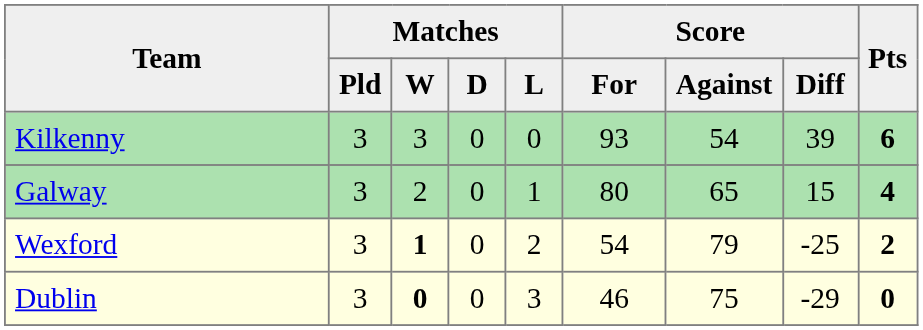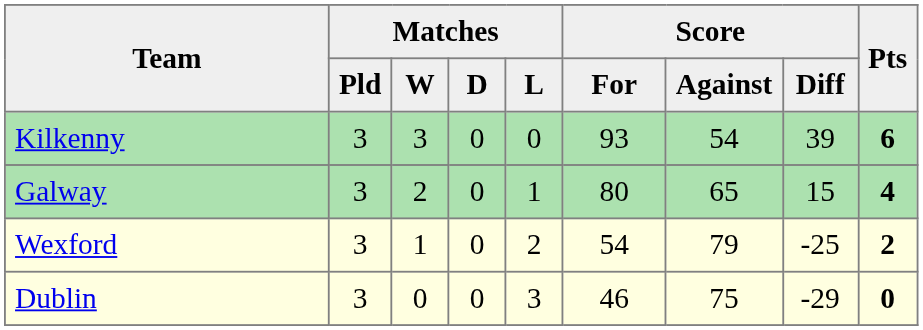(420, 244) bold -> (420, 244) normal
(420, 297) bold -> (420, 297) normal
